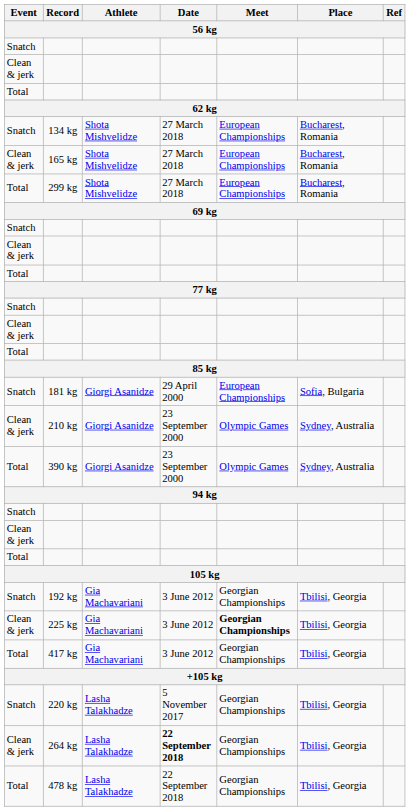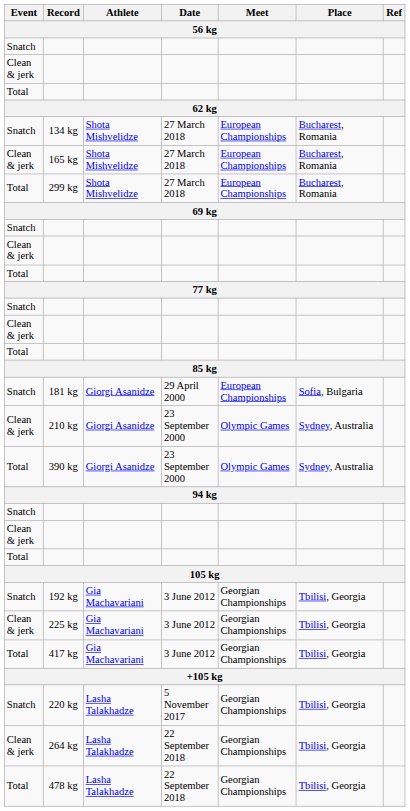(255, 625) bold -> (253, 625) normal
(186, 745) bold -> (186, 745) normal
